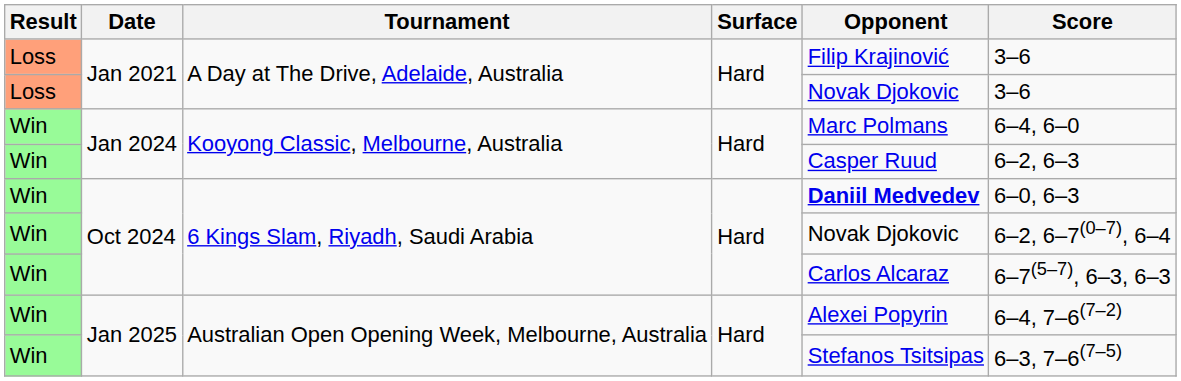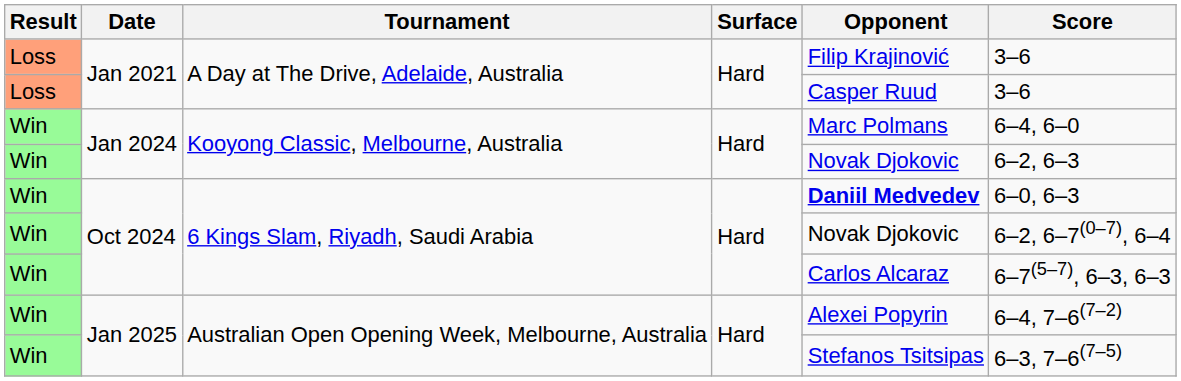(883, 91) Novak Djokovic -> (872, 91) Casper Ruud
(872, 160) Casper Ruud -> (883, 160) Novak Djokovic
